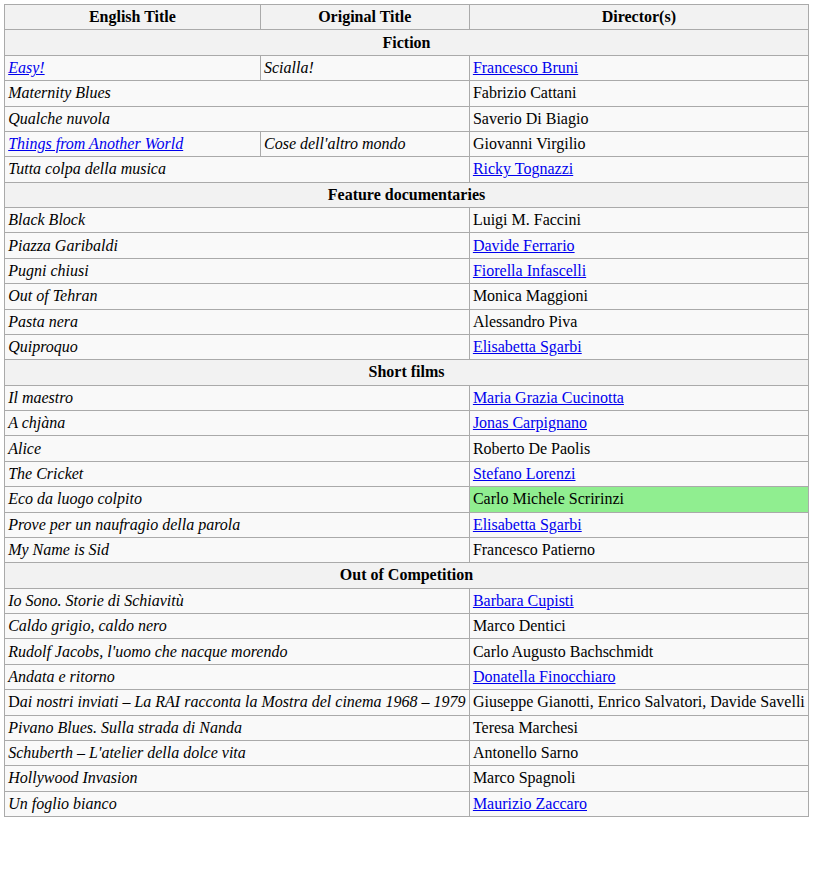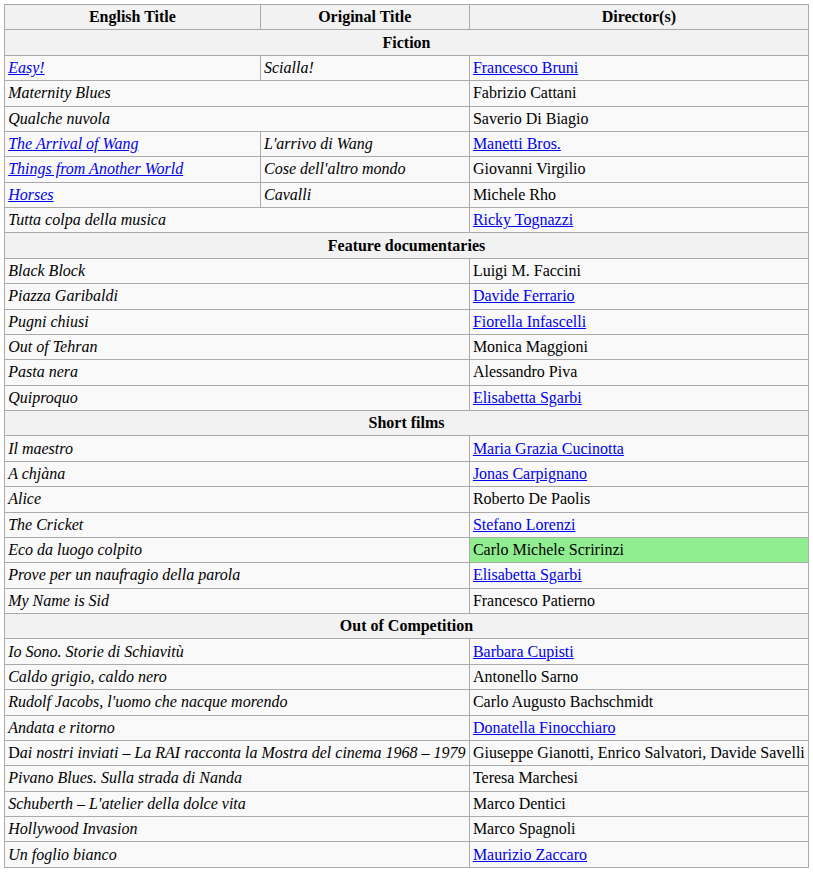+ row: (73, 144)
+ row: (31, 194)
(519, 626) Marco Dentici -> (526, 676) Antonello Sarno
(526, 753) Antonello Sarno -> (519, 803) Marco Dentici
